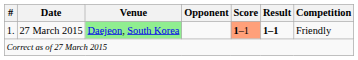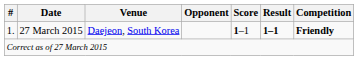(133, 30) lightgreen background -> (133, 30) no background
(241, 30) lightsalmon background -> (241, 30) no background
(314, 30) normal -> (315, 30) bold
